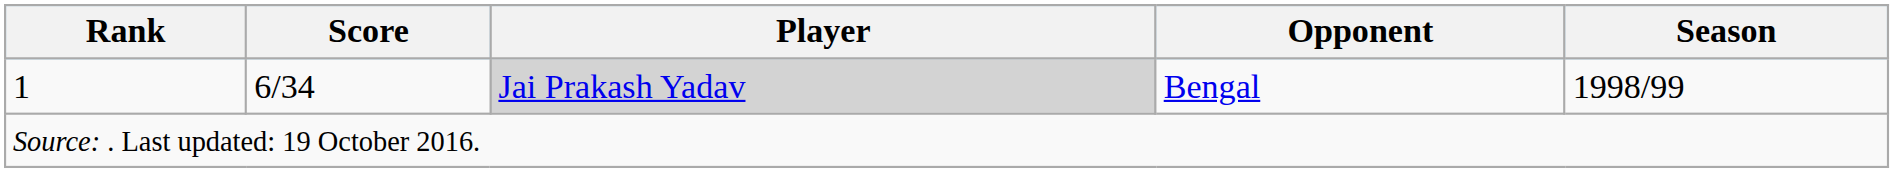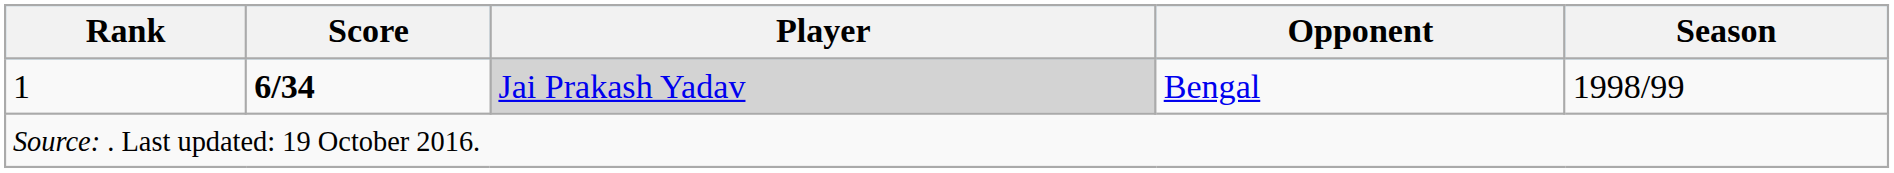(284, 85) normal -> (284, 85) bold
